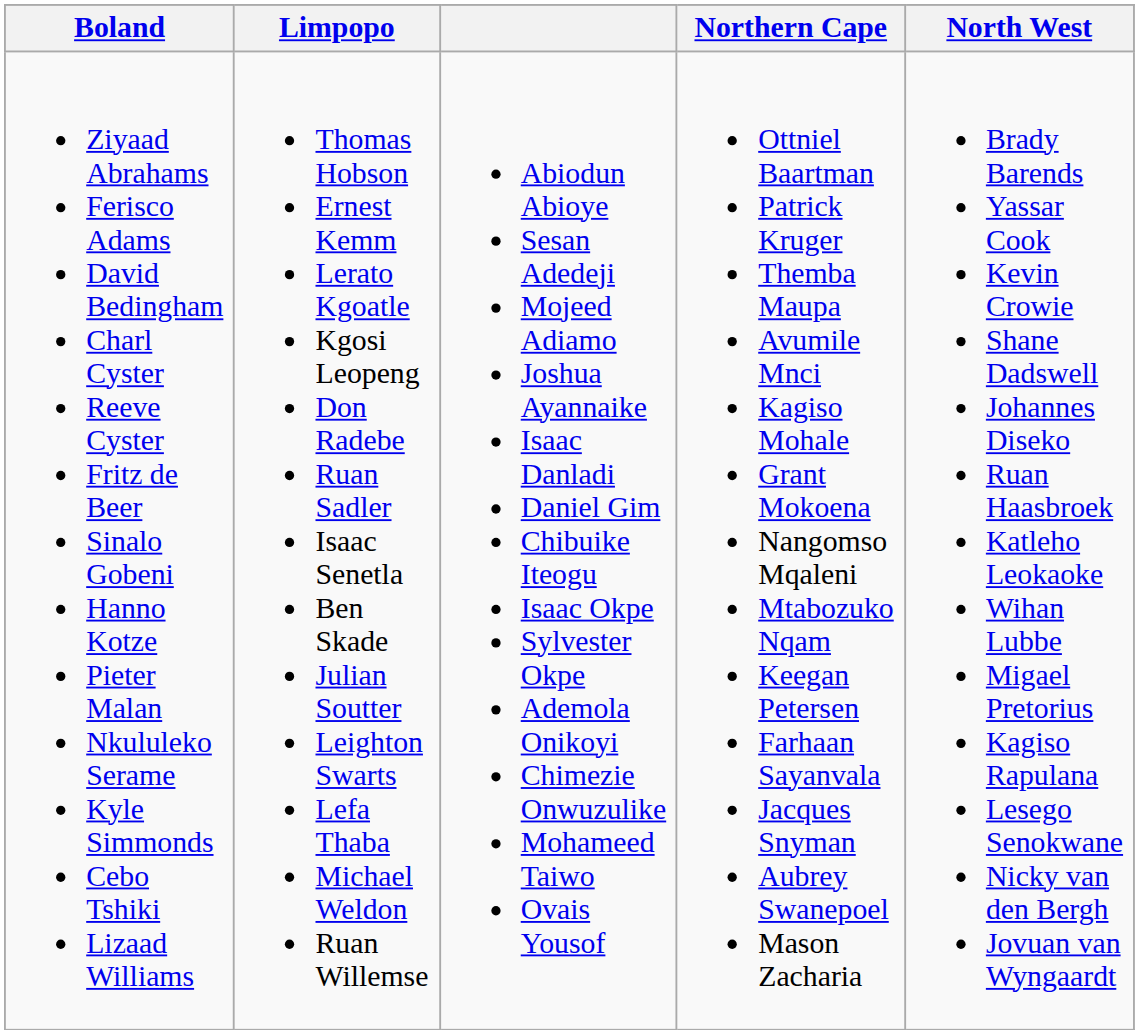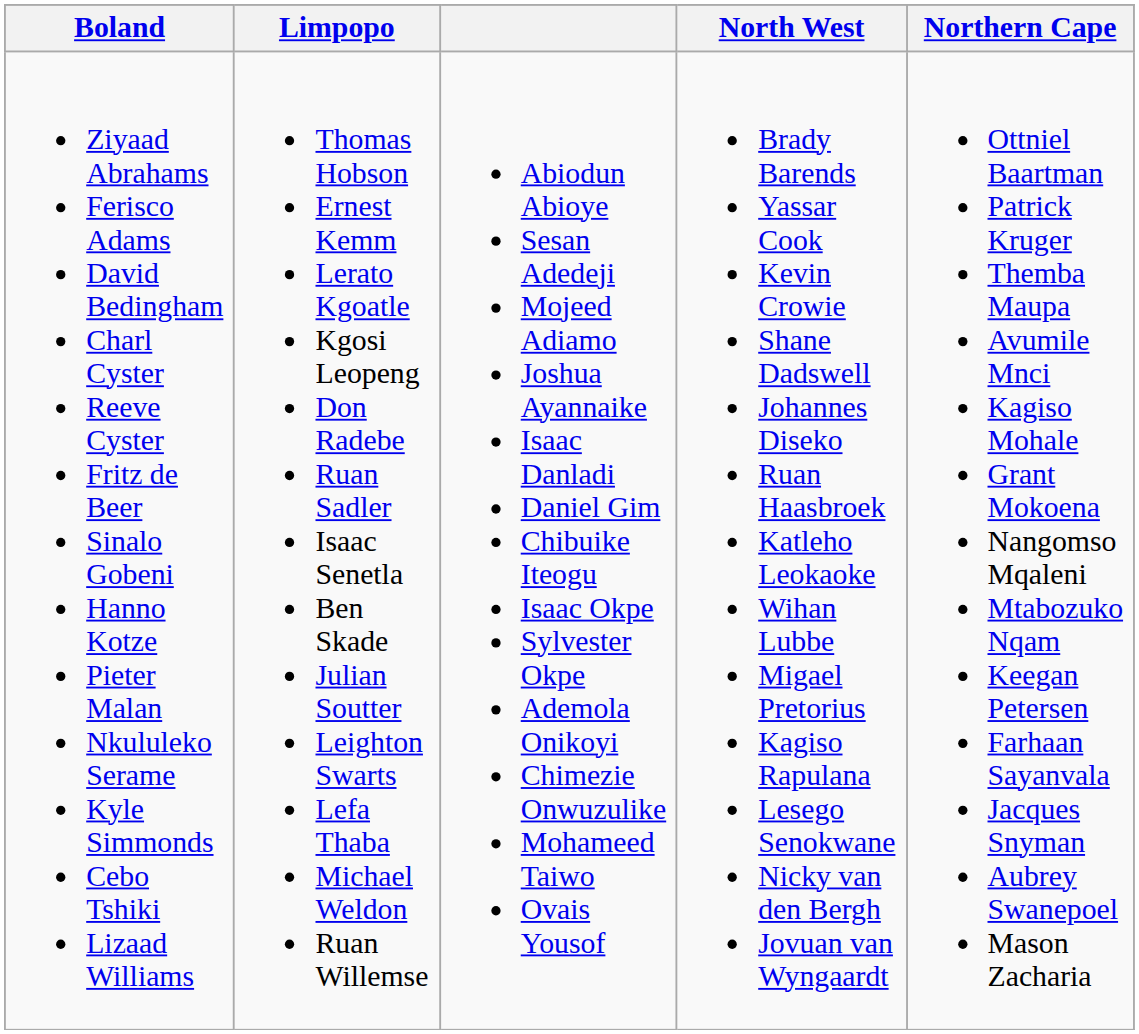columns swapped: (791, 28) <-> (1019, 28)
